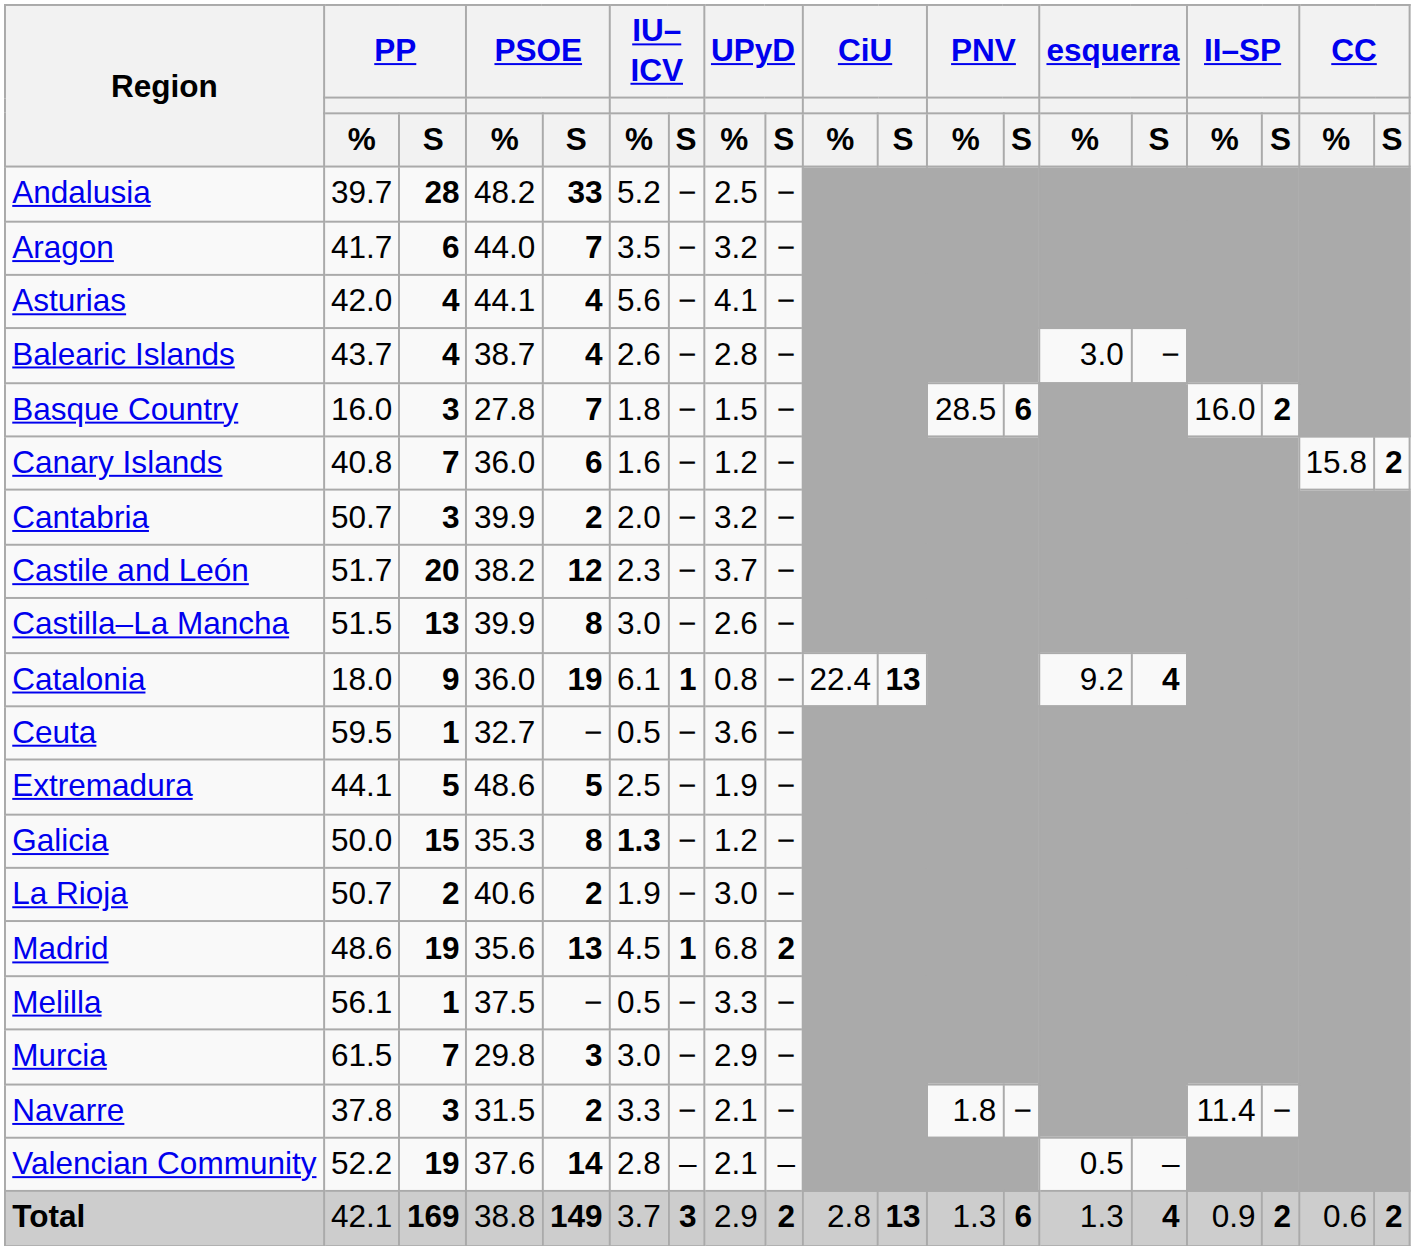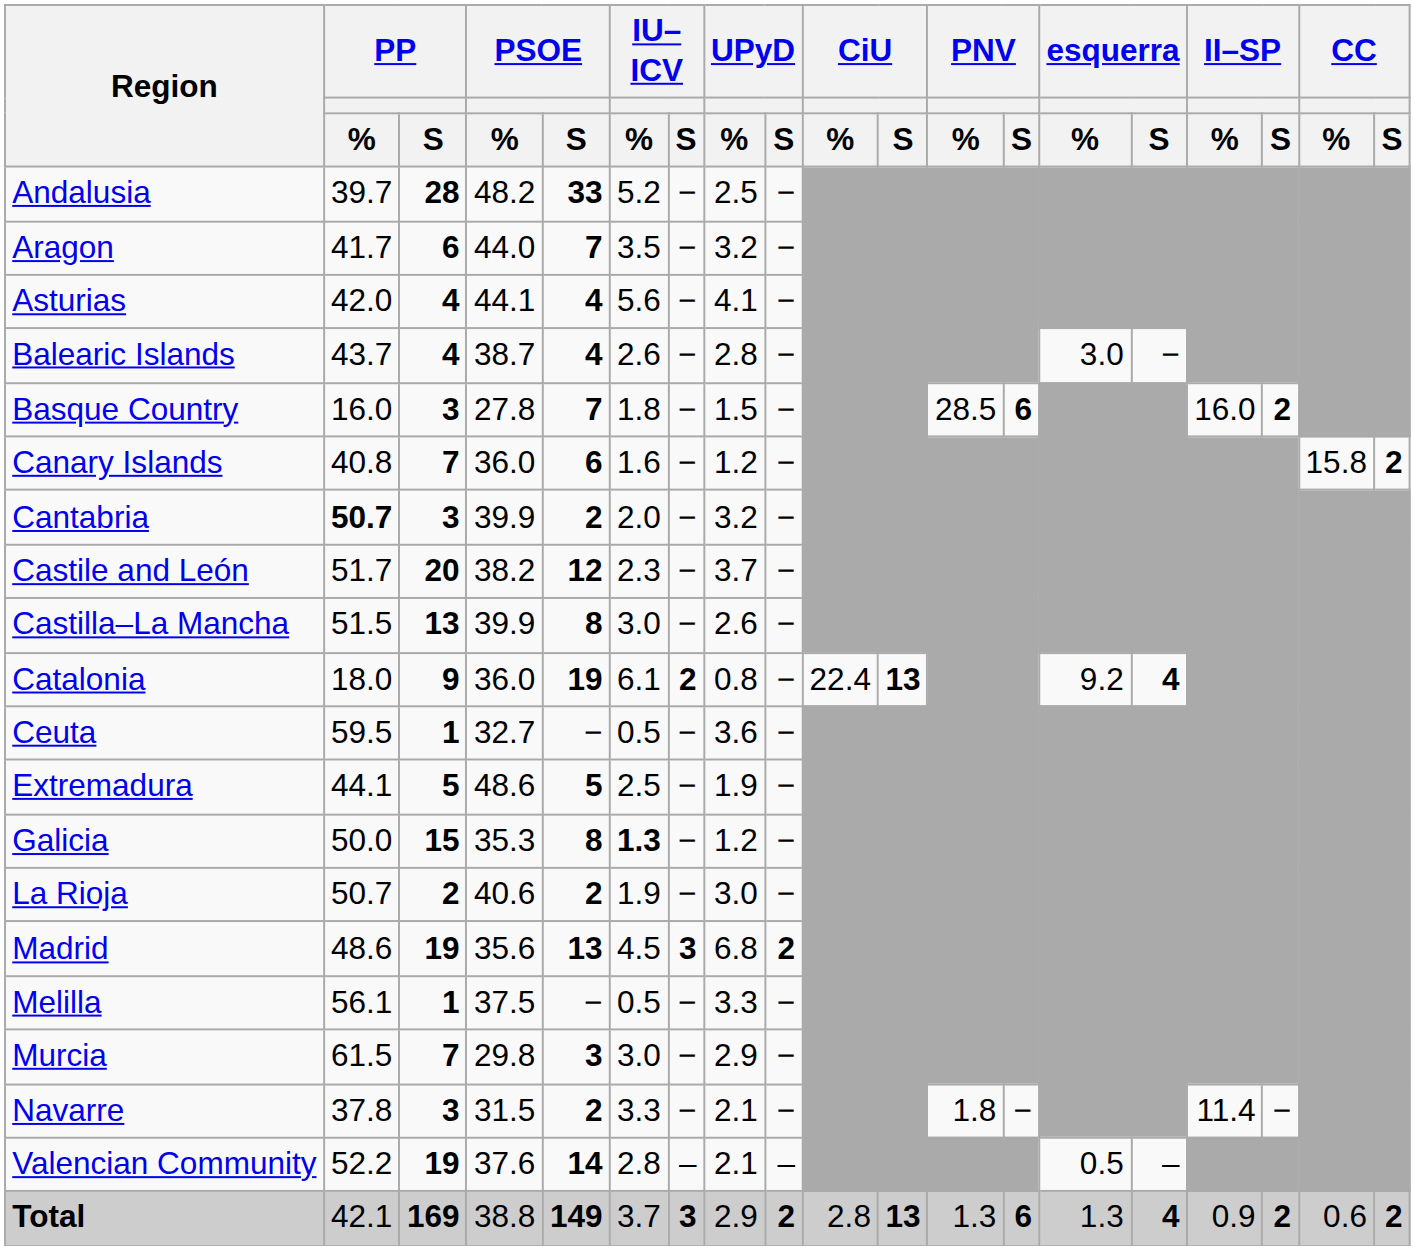(362, 516) normal -> (362, 516) bold
(688, 678) 1 -> (688, 678) 2
(688, 948) 1 -> (688, 948) 3
